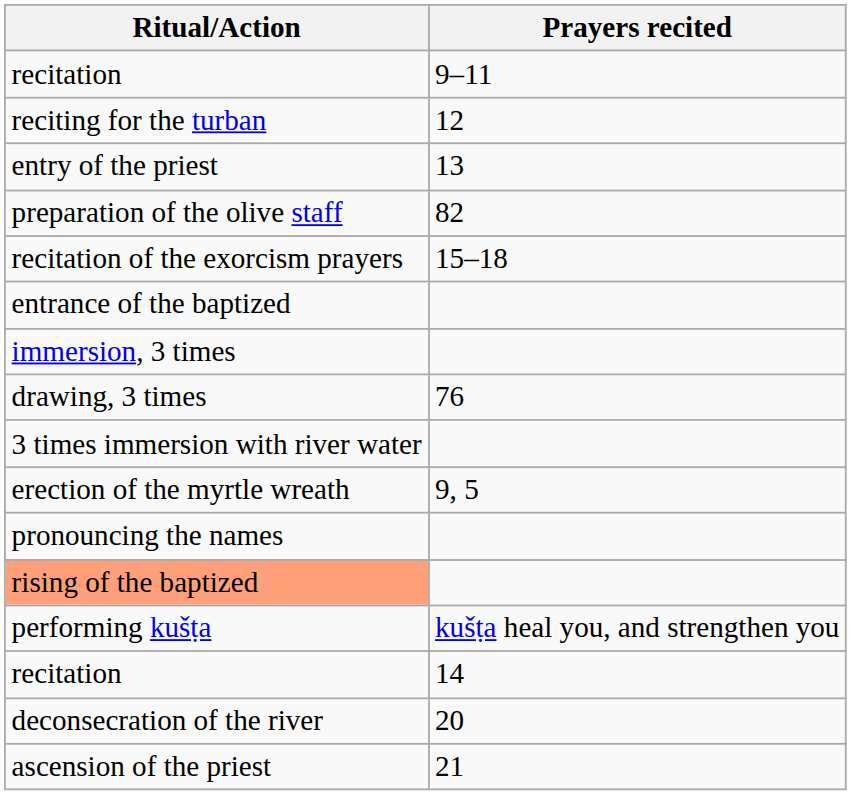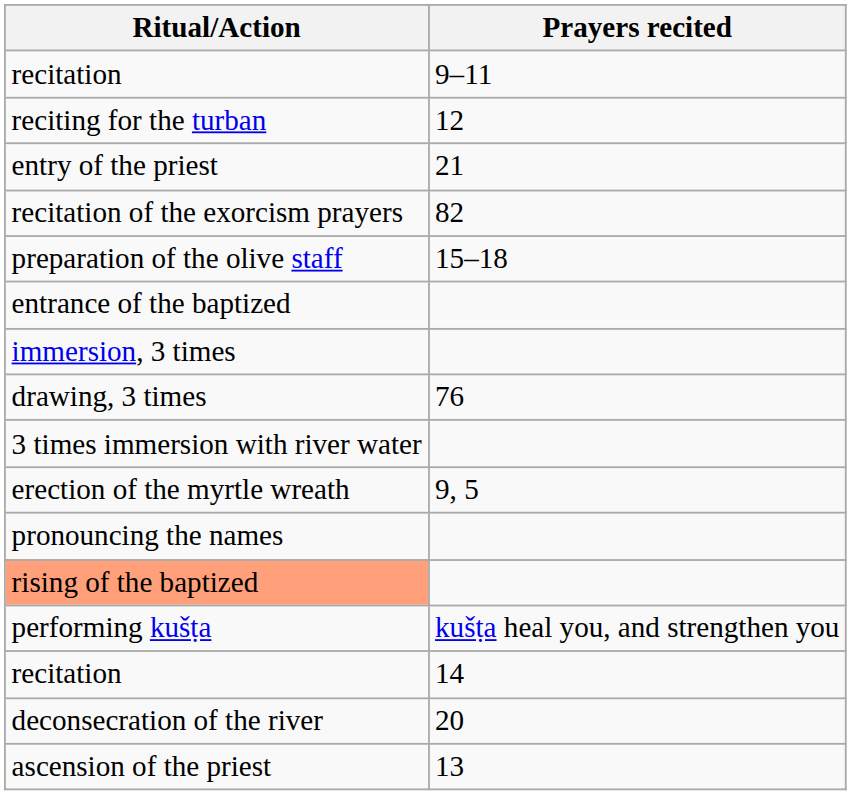(450, 166) 13 -> (450, 166) 21
(177, 212) preparation of the olive staff -> (207, 212) recitation of the exorcism prayers
(207, 258) recitation of the exorcism prayers -> (177, 258) preparation of the olive staff
(450, 766) 21 -> (450, 766) 13
